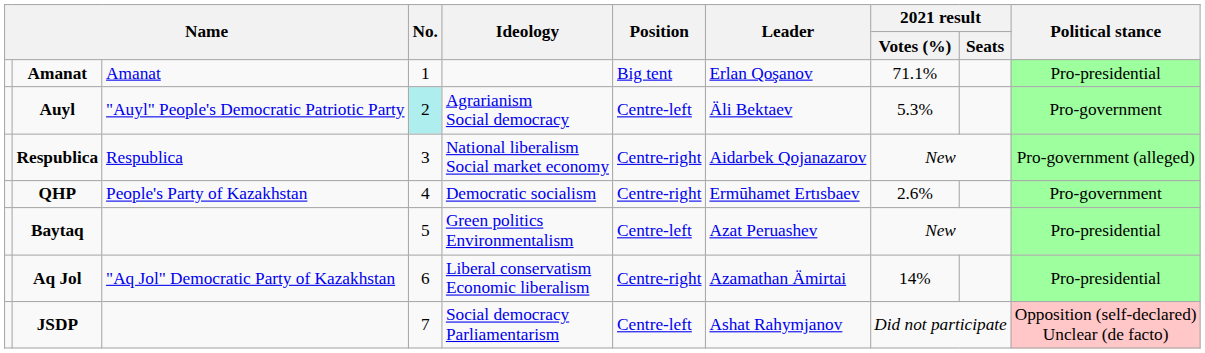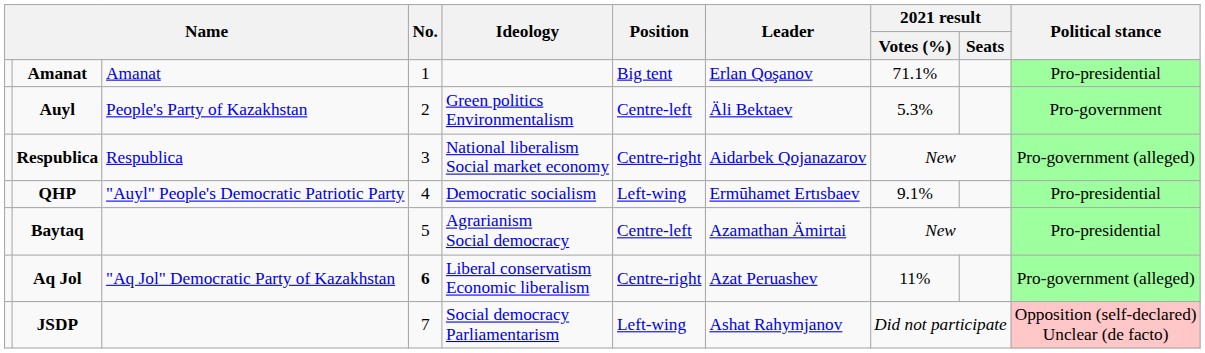(255, 110) "Auyl" People's Democratic Patriotic Party -> (207, 110) People's Party of Kazakhstan
(425, 110) paleturquoise background -> (425, 110) no background
(508, 110) Agrarianism Social democracy -> (510, 110) Green politics Environmentalism
(207, 194) People's Party of Kazakhstan -> (255, 194) "Auyl" People's Democratic Patriotic Party
(659, 194) Centre-right -> (652, 194) Left-wing
(915, 194) 2.6% -> (915, 194) 9.1%
(1106, 194) Pro-government -> (1106, 194) Pro-presidential
(510, 231) Green politics Environmentalism -> (508, 231) Agrarianism Social democracy
(763, 231) Azat Peruashev -> (778, 231) Azamathan Ämirtai
(425, 278) normal -> (425, 278) bold
(778, 278) Azamathan Ämirtai -> (763, 278) Azat Peruashev
(915, 278) 14% -> (915, 278) 11%
(1106, 278) Pro-presidential -> (1106, 278) Pro-government (alleged)
(654, 324) Centre-left -> (652, 324) Left-wing
